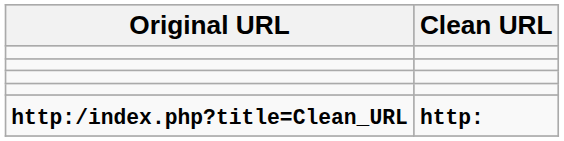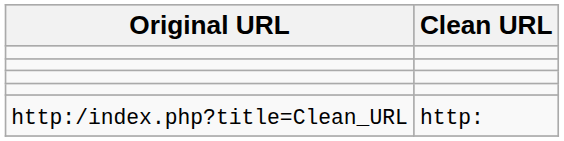(209, 116) bold -> (209, 118) normal
(452, 116) bold -> (452, 118) normal
